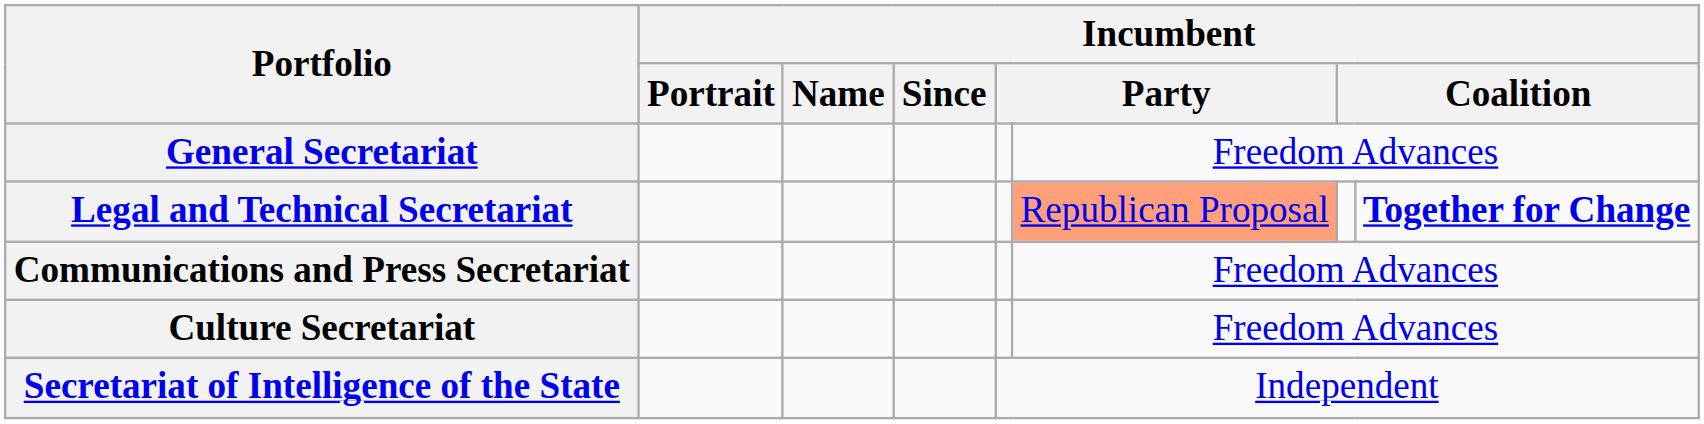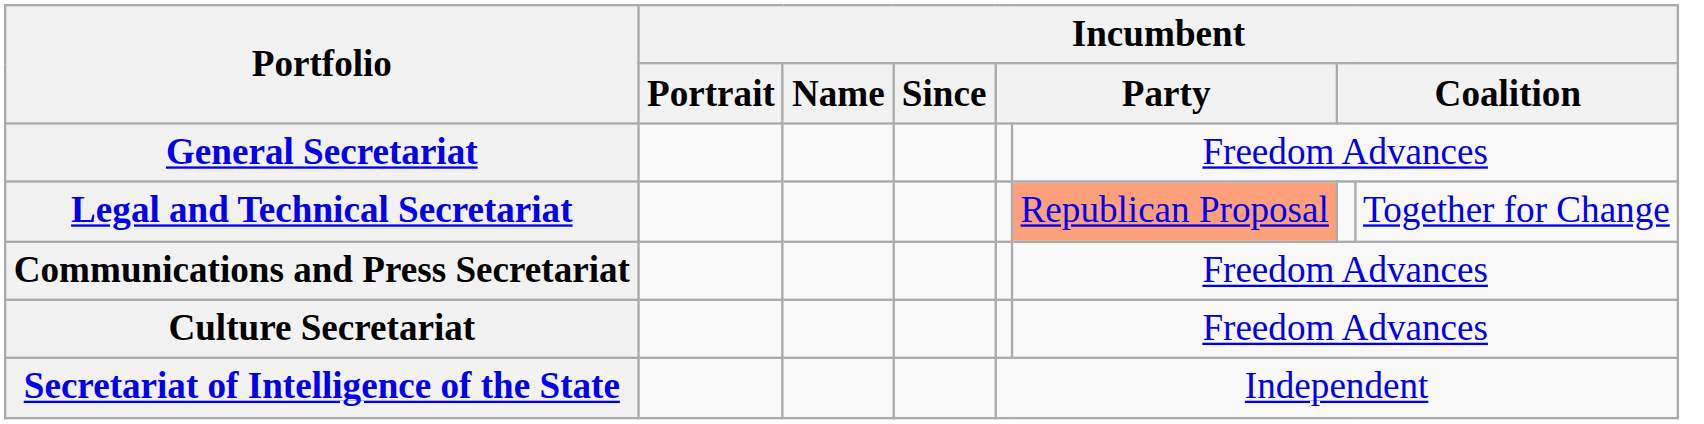(1527, 210) bold -> (1516, 210) normal
